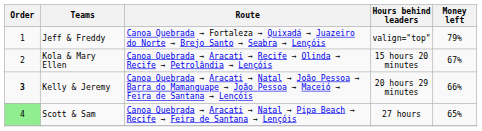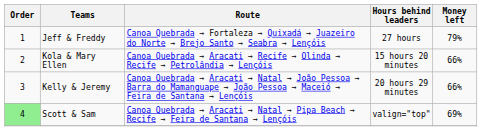(401, 38) valign="top" -> (401, 38) 27 hours
(455, 60) 67% -> (455, 60) 66%
(22, 87) bold -> (22, 87) normal
(401, 115) 27 hours -> (401, 115) valign="top"
(455, 115) 65% -> (455, 115) 69%
